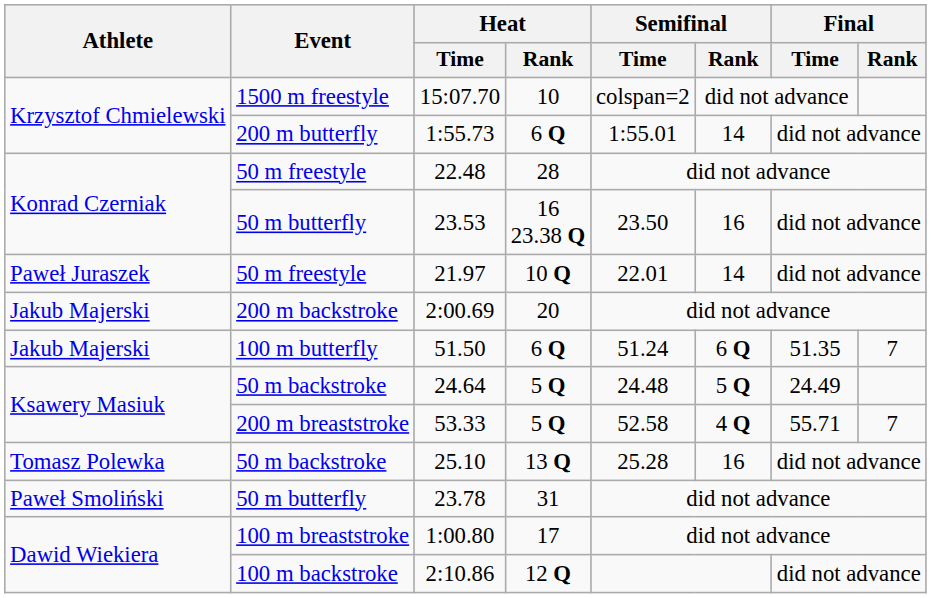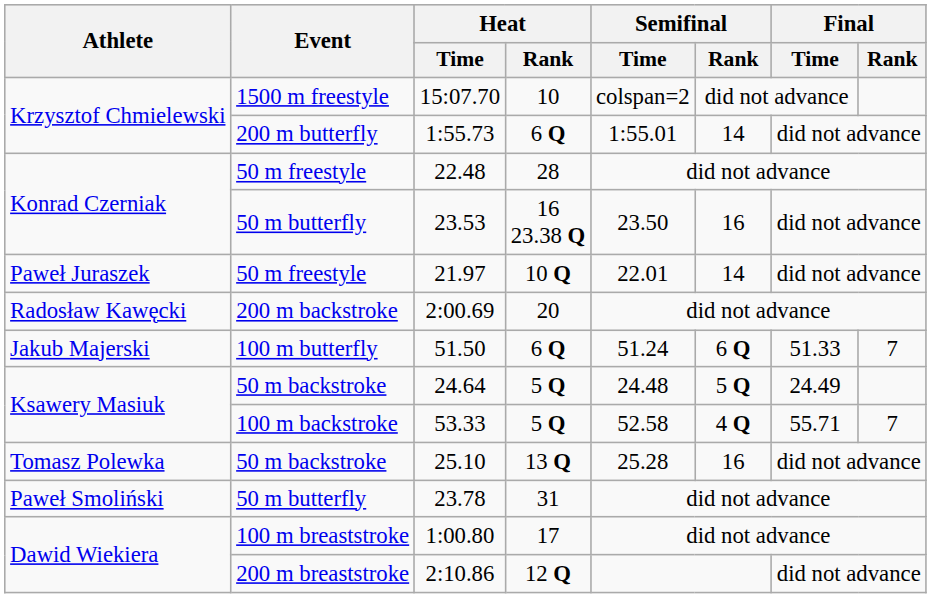(80, 311) Jakub Majerski -> (98, 311) Radosław Kawęcki
(815, 348) 51.35 -> (815, 348) 51.33
(323, 423) 200 m breaststroke -> (317, 423) 100 m backstroke
(317, 573) 100 m backstroke -> (323, 573) 200 m breaststroke
